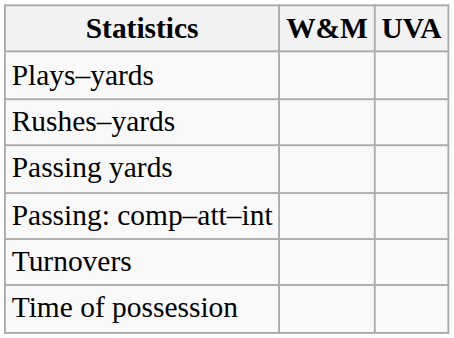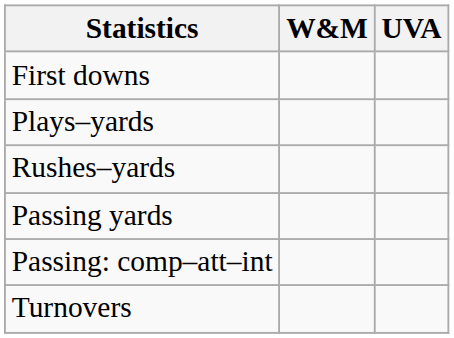+ row: (81, 74)
- row: (125, 308)
